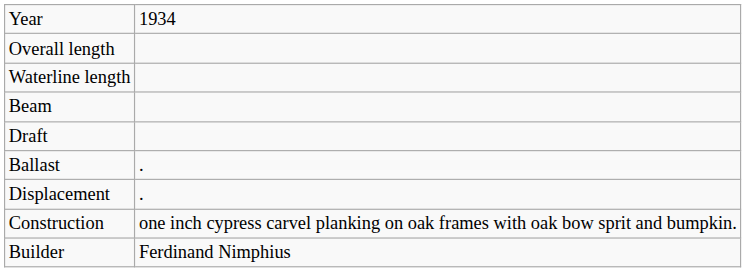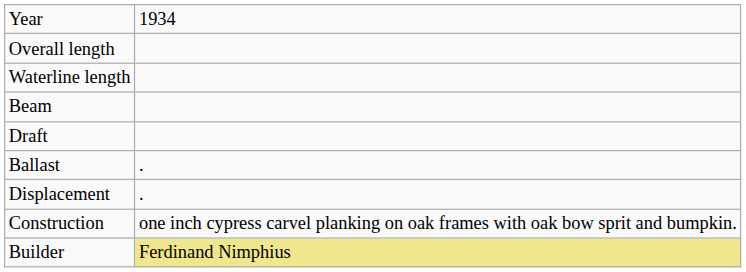(215, 252) no background -> (215, 252) khaki background
